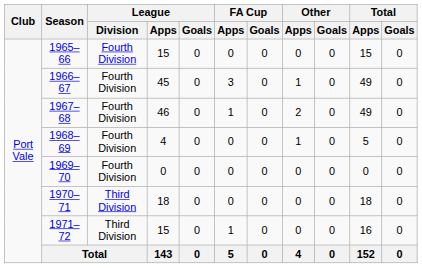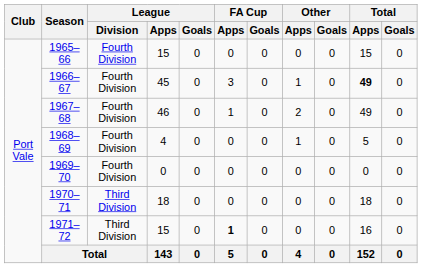(366, 83) normal -> (366, 83) bold
(231, 230) normal -> (231, 230) bold
